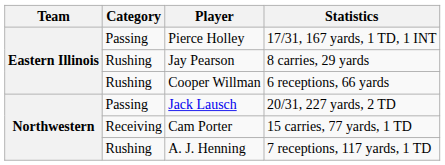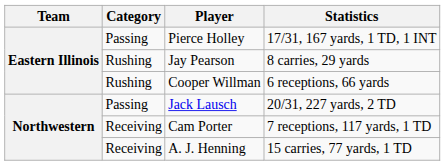(339, 126) 15 carries, 77 yards, 1 TD -> (349, 126) 7 receptions, 117 yards, 1 TD
(129, 148) Rushing -> (134, 148) Receiving
(349, 148) 7 receptions, 117 yards, 1 TD -> (339, 148) 15 carries, 77 yards, 1 TD
